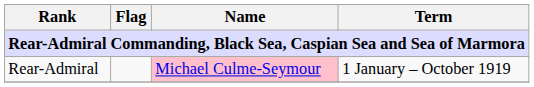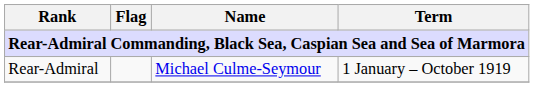(238, 69) pink background -> (238, 69) no background
